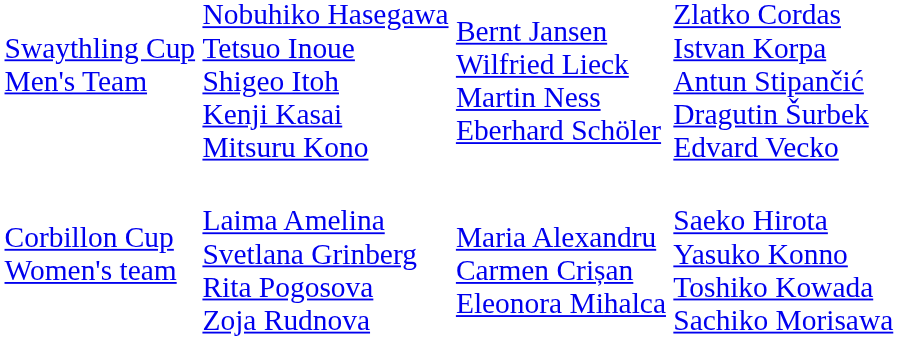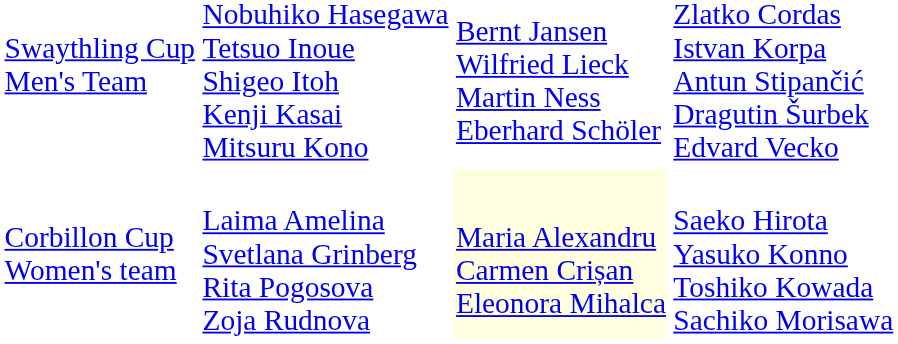(561, 270) no background -> (561, 270) lightyellow background
